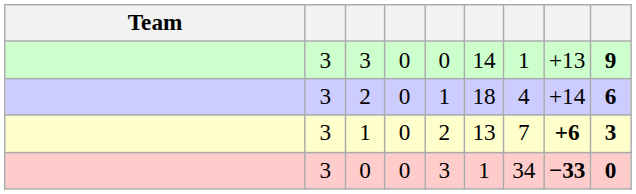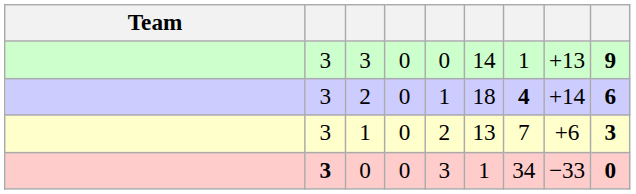(524, 96) normal -> (524, 96) bold
(567, 133) bold -> (567, 133) normal
(325, 170) normal -> (325, 170) bold
(567, 170) bold -> (567, 170) normal
